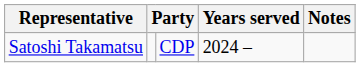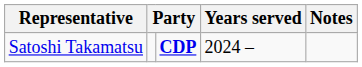(177, 47) normal -> (178, 47) bold
